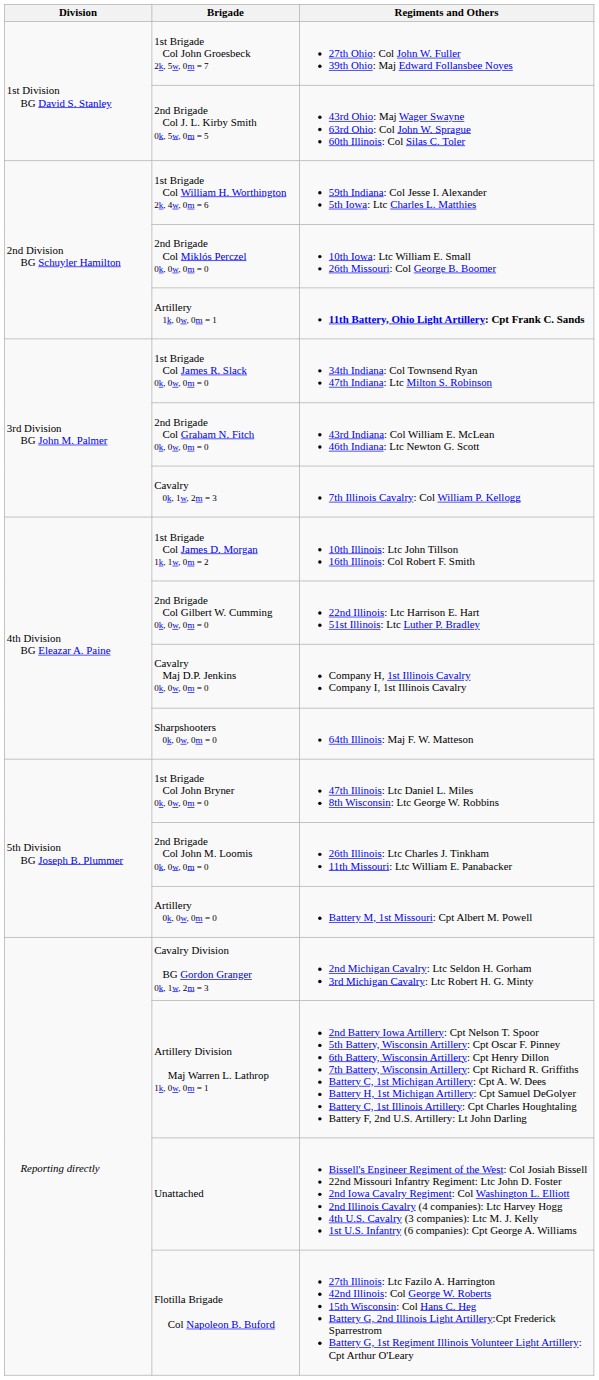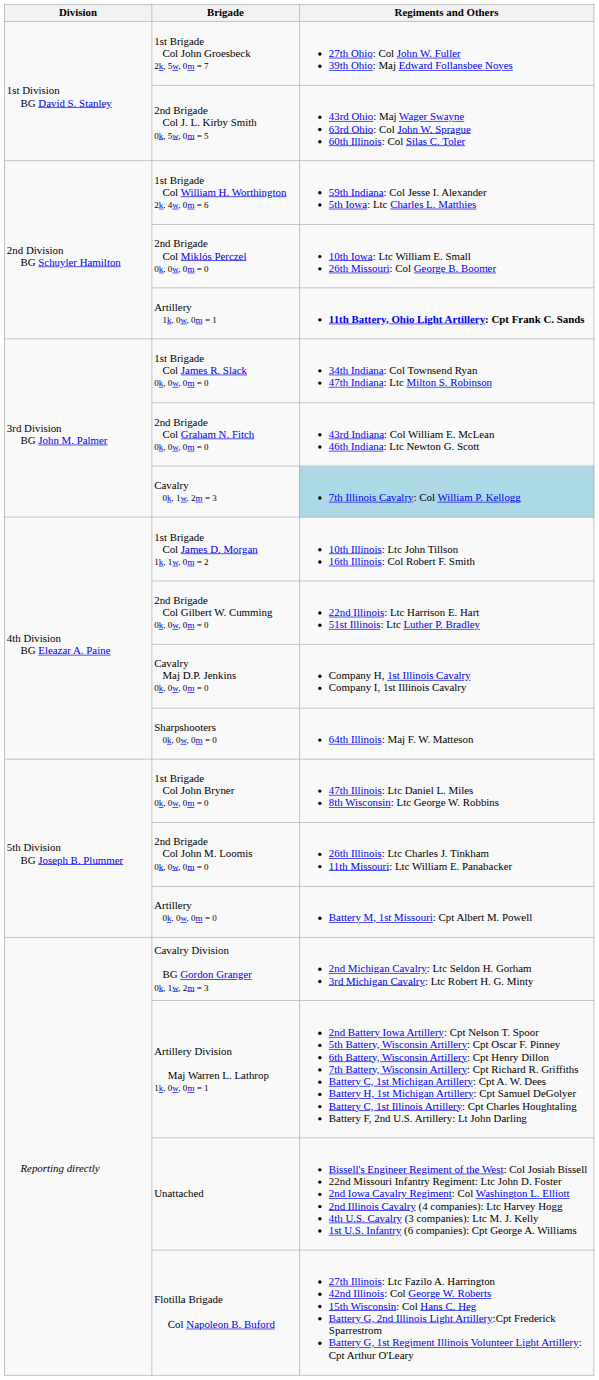(447, 498) no background -> (447, 498) lightblue background
